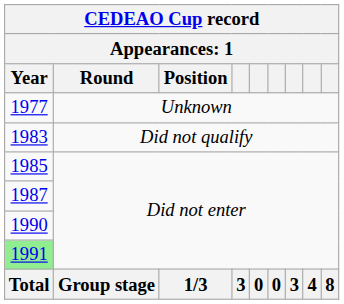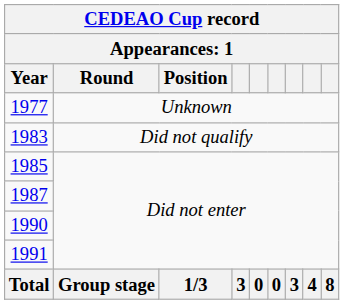(29, 254) lightgreen background -> (29, 254) no background
